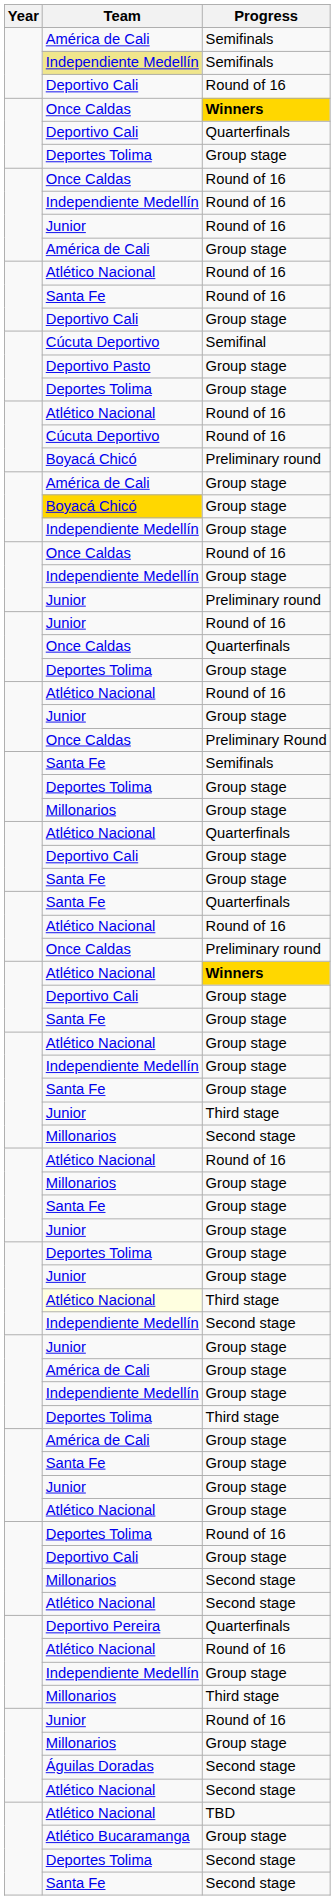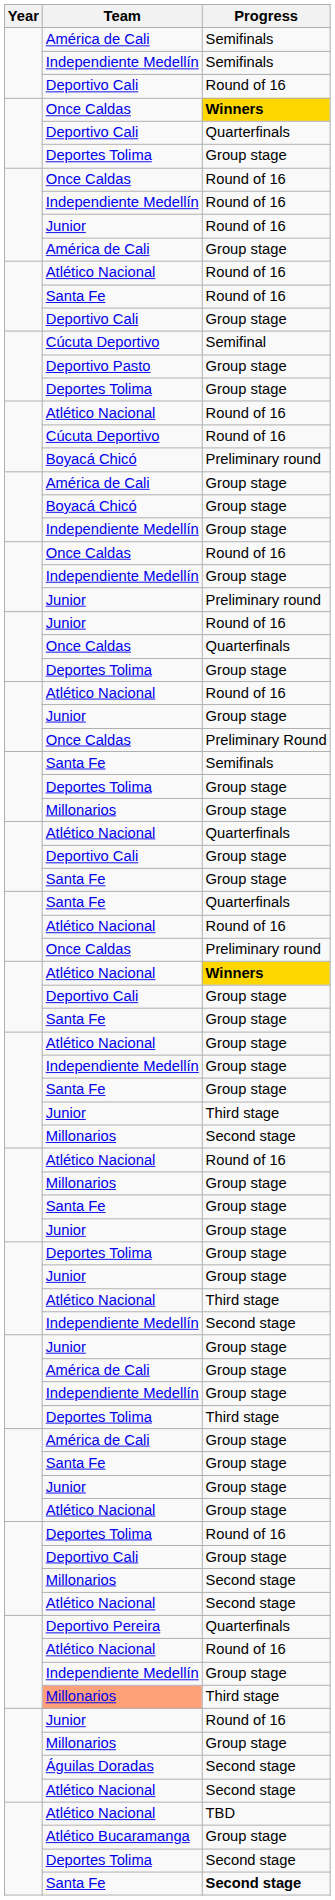(122, 62) khaki background -> (122, 62) no background
(91, 506) gold background -> (91, 506) no background
(101, 1300) lightyellow background -> (101, 1300) no background
(81, 1697) no background -> (81, 1697) lightsalmon background
(251, 1883) normal -> (253, 1883) bold
